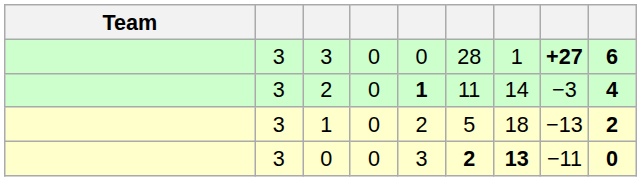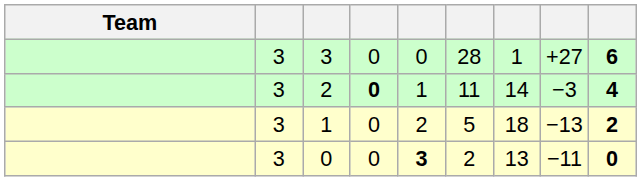(564, 56) bold -> (564, 56) normal
(374, 90) normal -> (374, 90) bold
(422, 90) bold -> (422, 90) normal
(422, 159) normal -> (422, 159) bold
(469, 159) bold -> (469, 159) normal
(517, 159) bold -> (517, 159) normal
